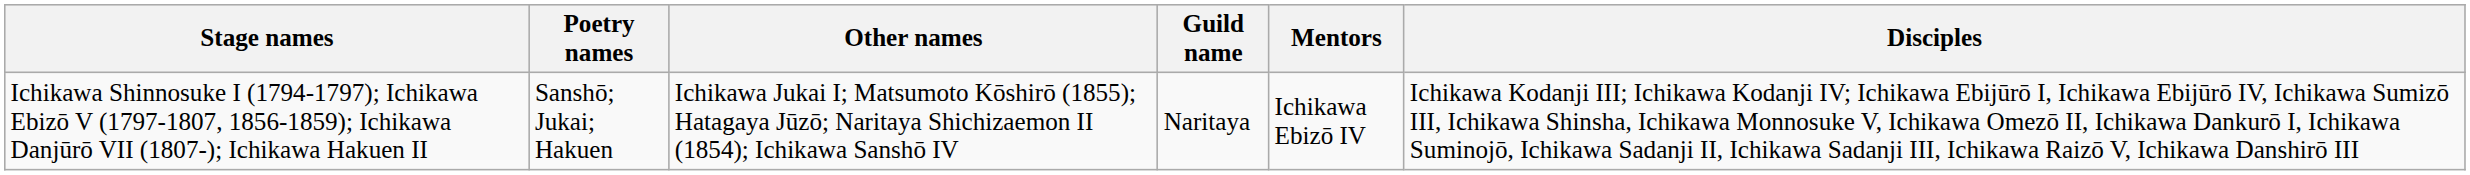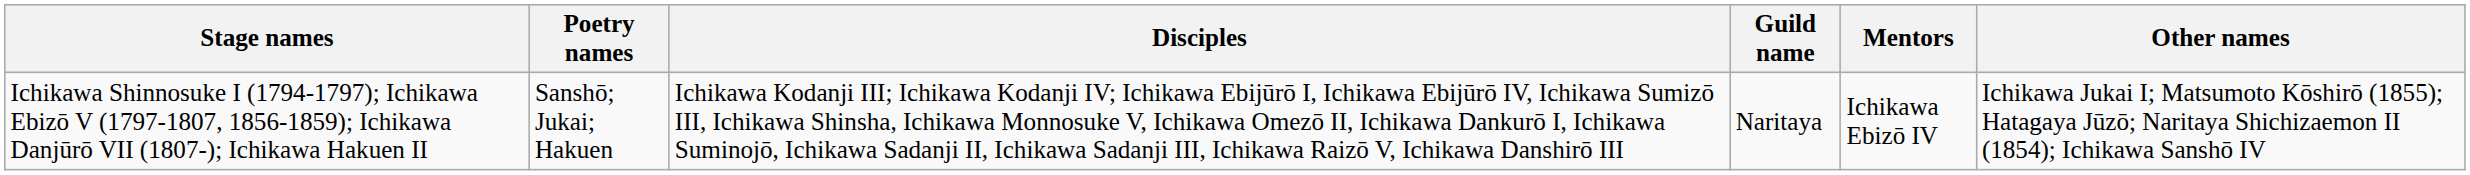columns swapped: (913, 38) <-> (1935, 38)
